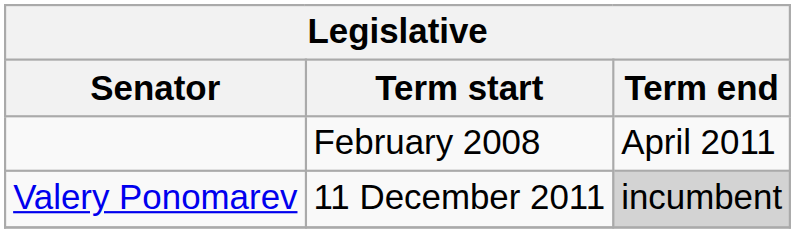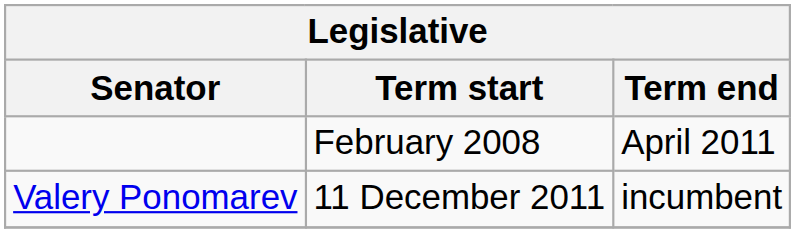(702, 198) lightgrey background -> (702, 198) no background
